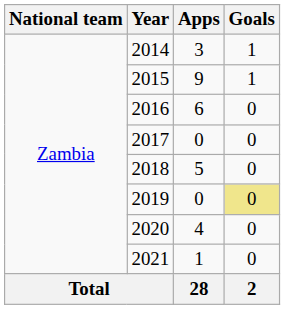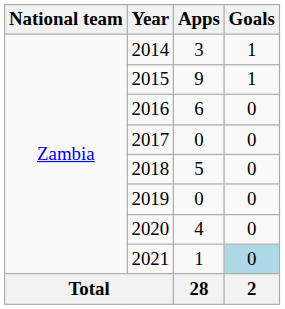(252, 199) khaki background -> (252, 199) no background
(252, 259) no background -> (252, 259) lightblue background
